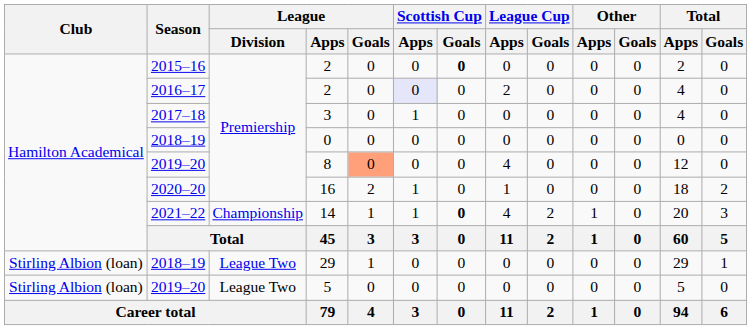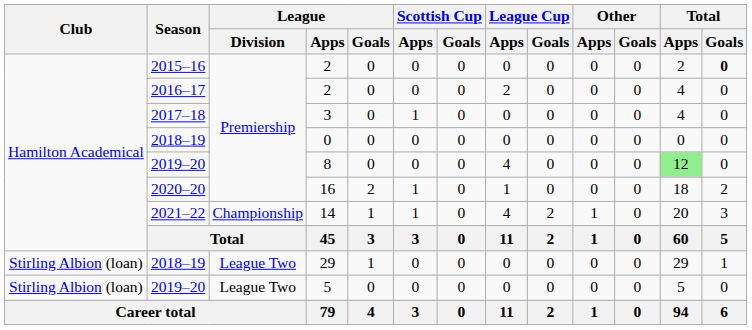(461, 66) bold -> (461, 66) normal
(724, 66) normal -> (724, 66) bold
(415, 90) lavender background -> (415, 90) no background
(371, 164) lightsalmon background -> (371, 164) no background
(681, 164) no background -> (681, 164) lightgreen background
(461, 213) bold -> (461, 213) normal
